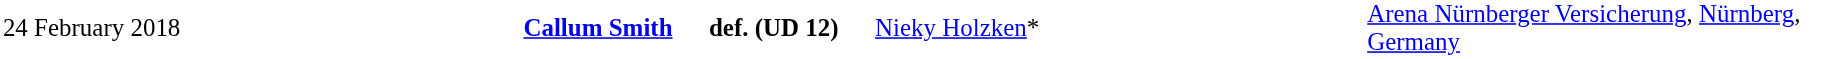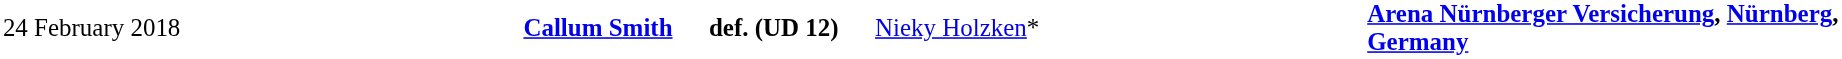(1584, 27) normal -> (1603, 27) bold
